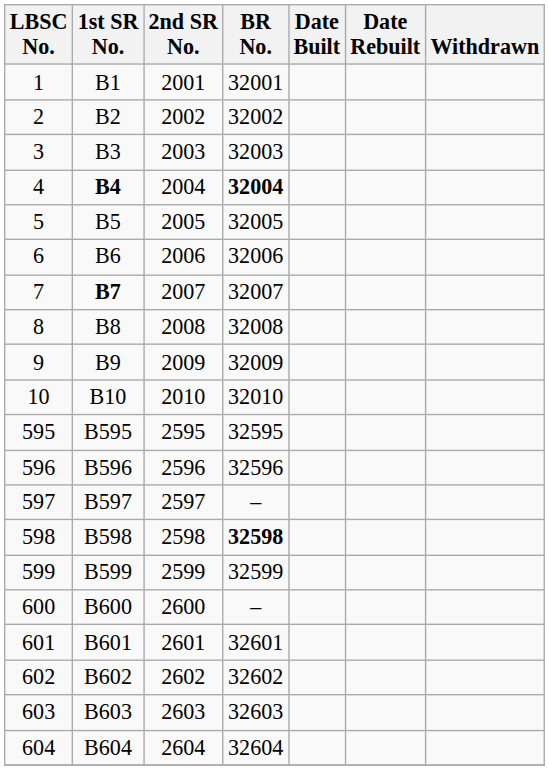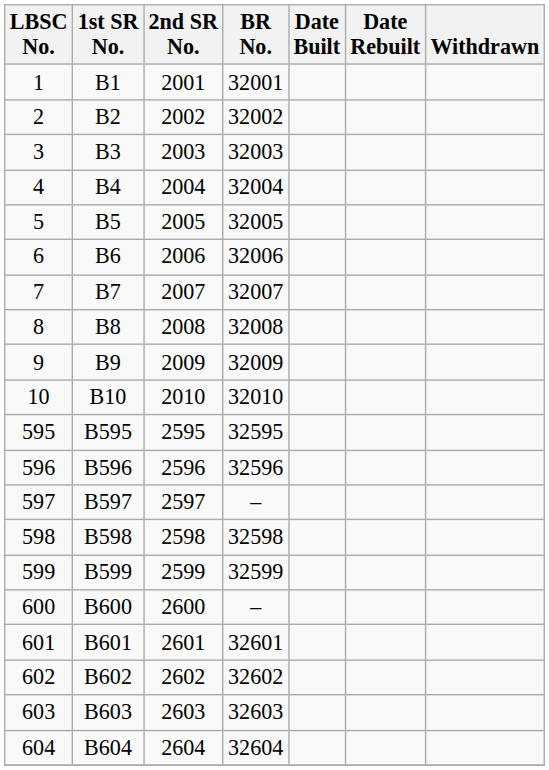(108, 186) bold -> (108, 186) normal
(256, 186) bold -> (256, 186) normal
(108, 291) bold -> (108, 291) normal
(256, 537) bold -> (256, 537) normal
